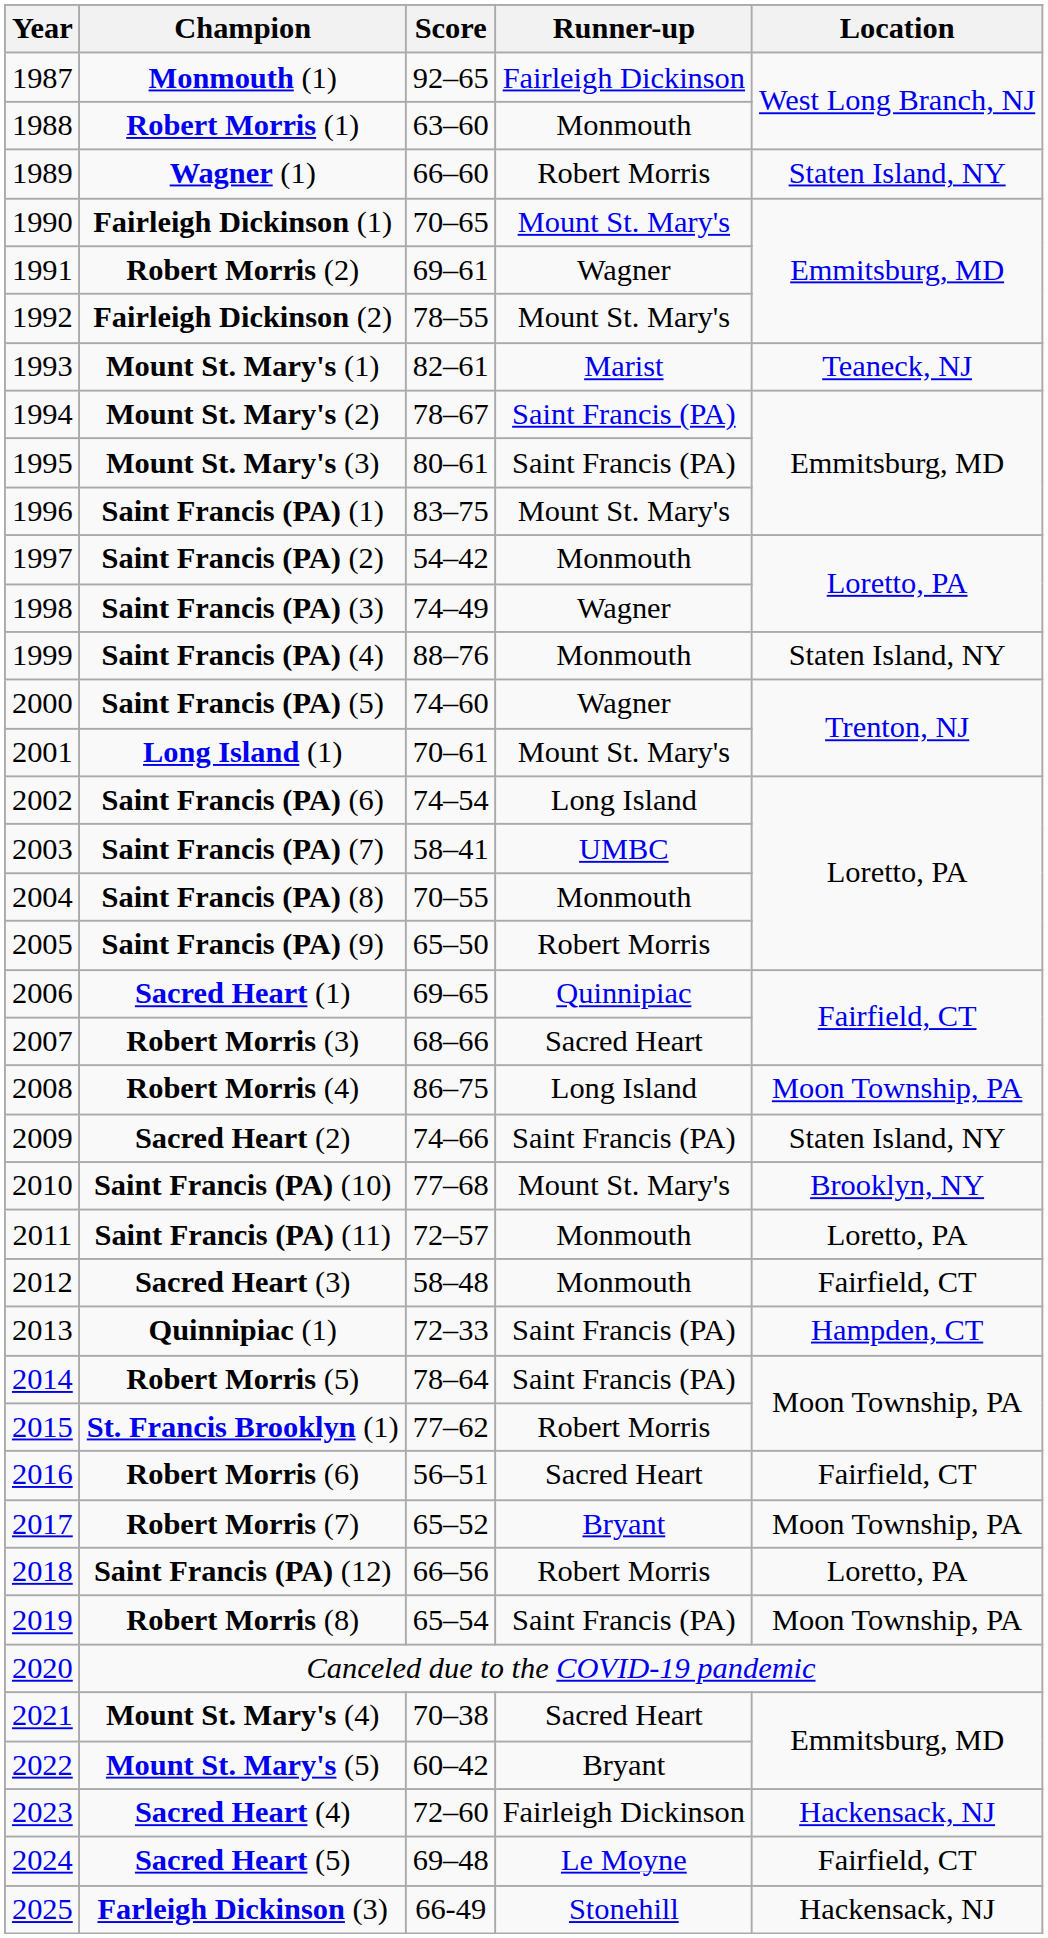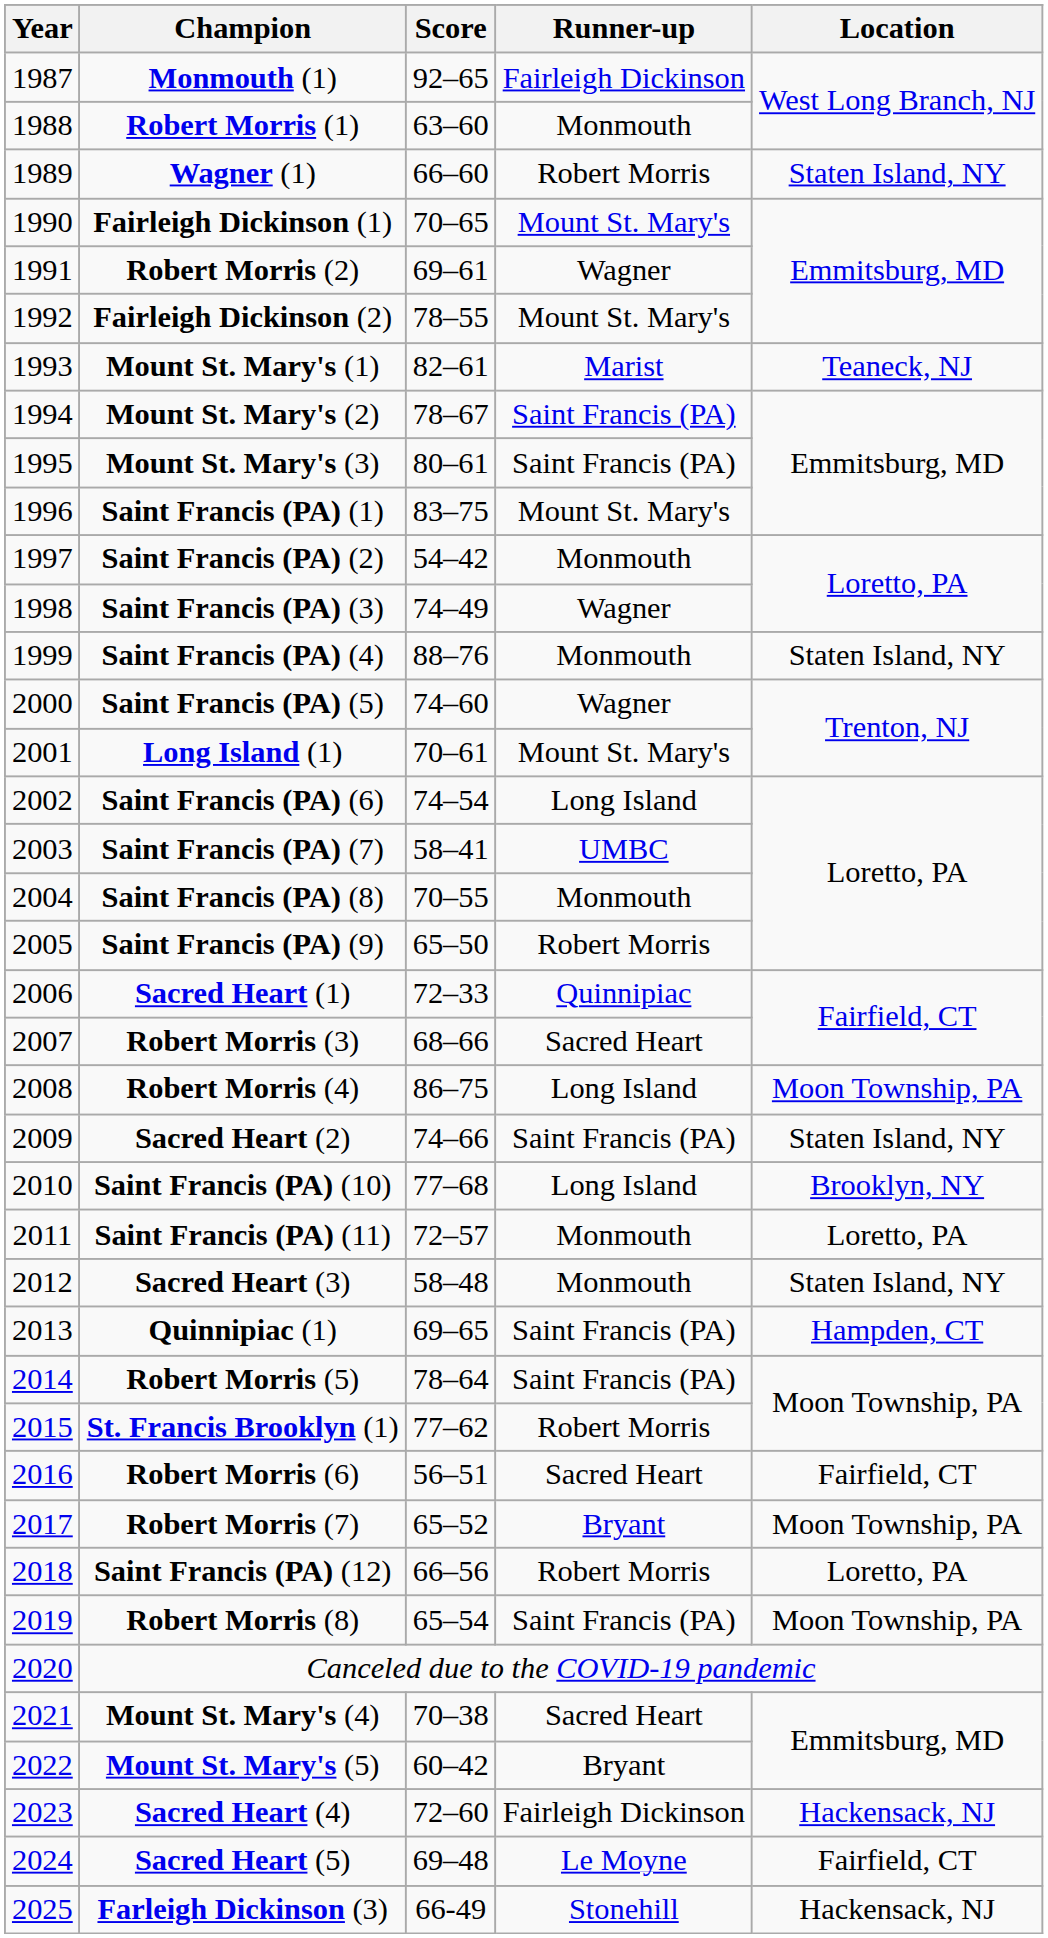(451, 992) 69–65 -> (451, 992) 72–33
(624, 1185) Mount St. Mary's -> (624, 1185) Long Island
(897, 1282) Fairfield, CT -> (897, 1282) Staten Island, NY
(451, 1330) 72–33 -> (451, 1330) 69–65
